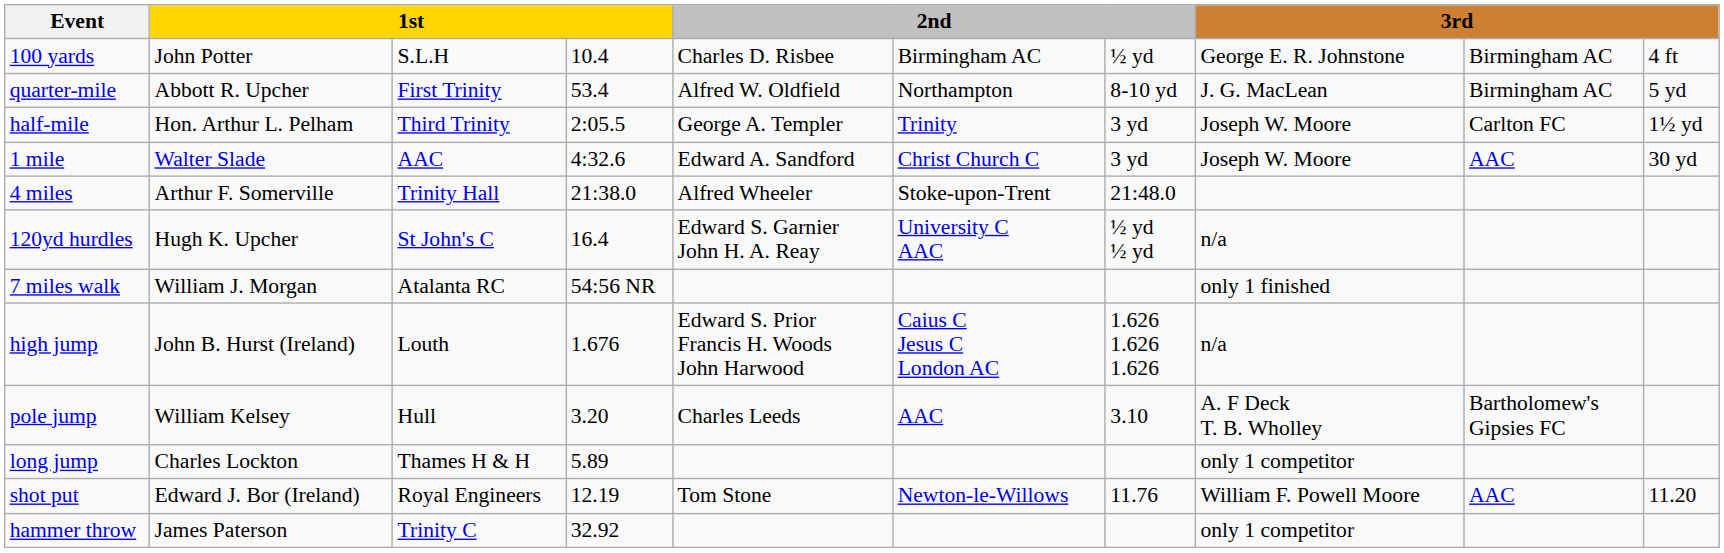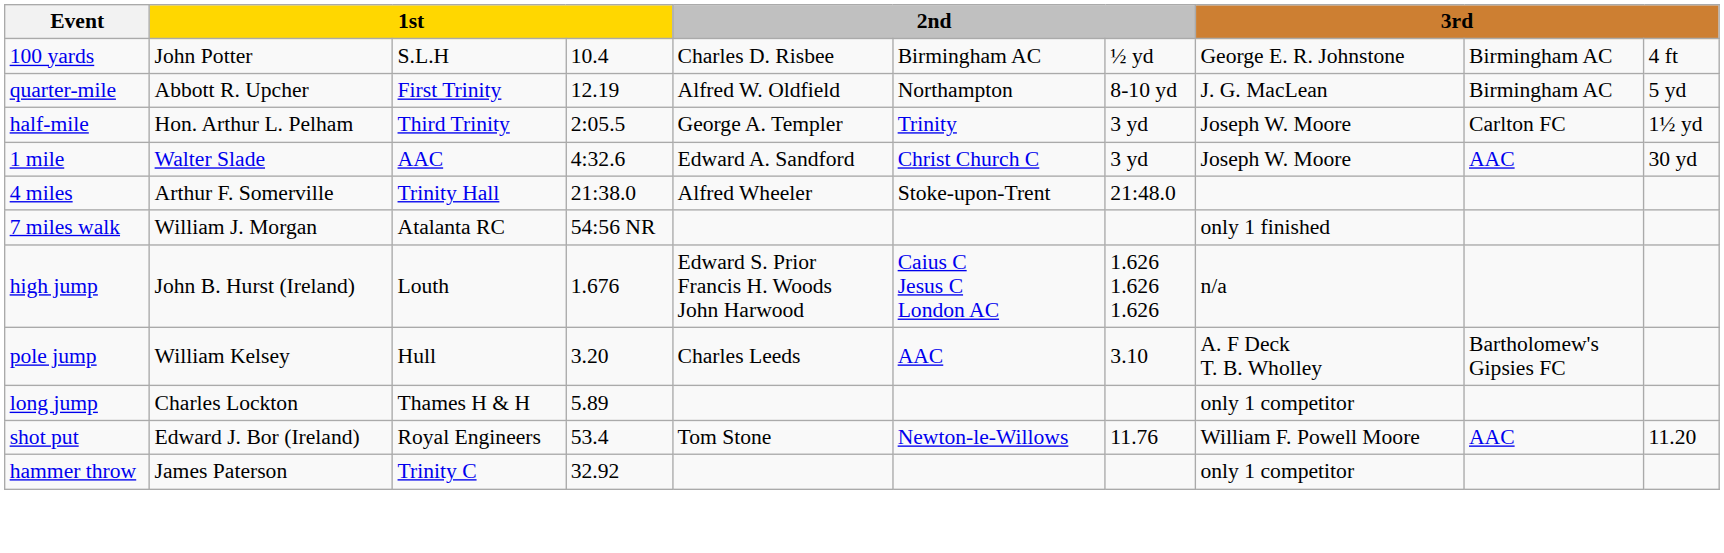(590, 90) 53.4 -> (595, 90) 12.19
- row: (71, 239)
(595, 495) 12.19 -> (590, 437) 53.4
